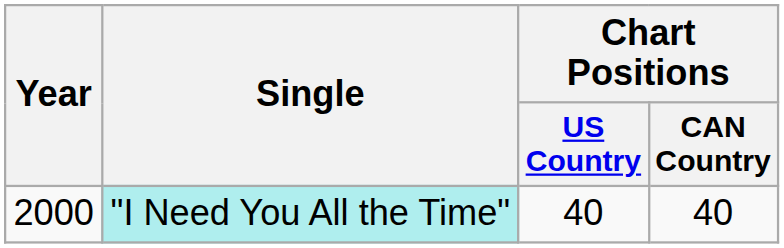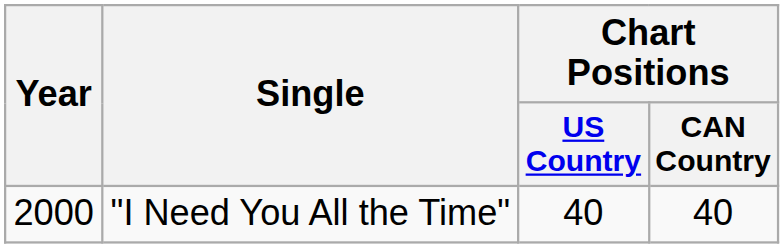(310, 213) paleturquoise background -> (310, 213) no background
